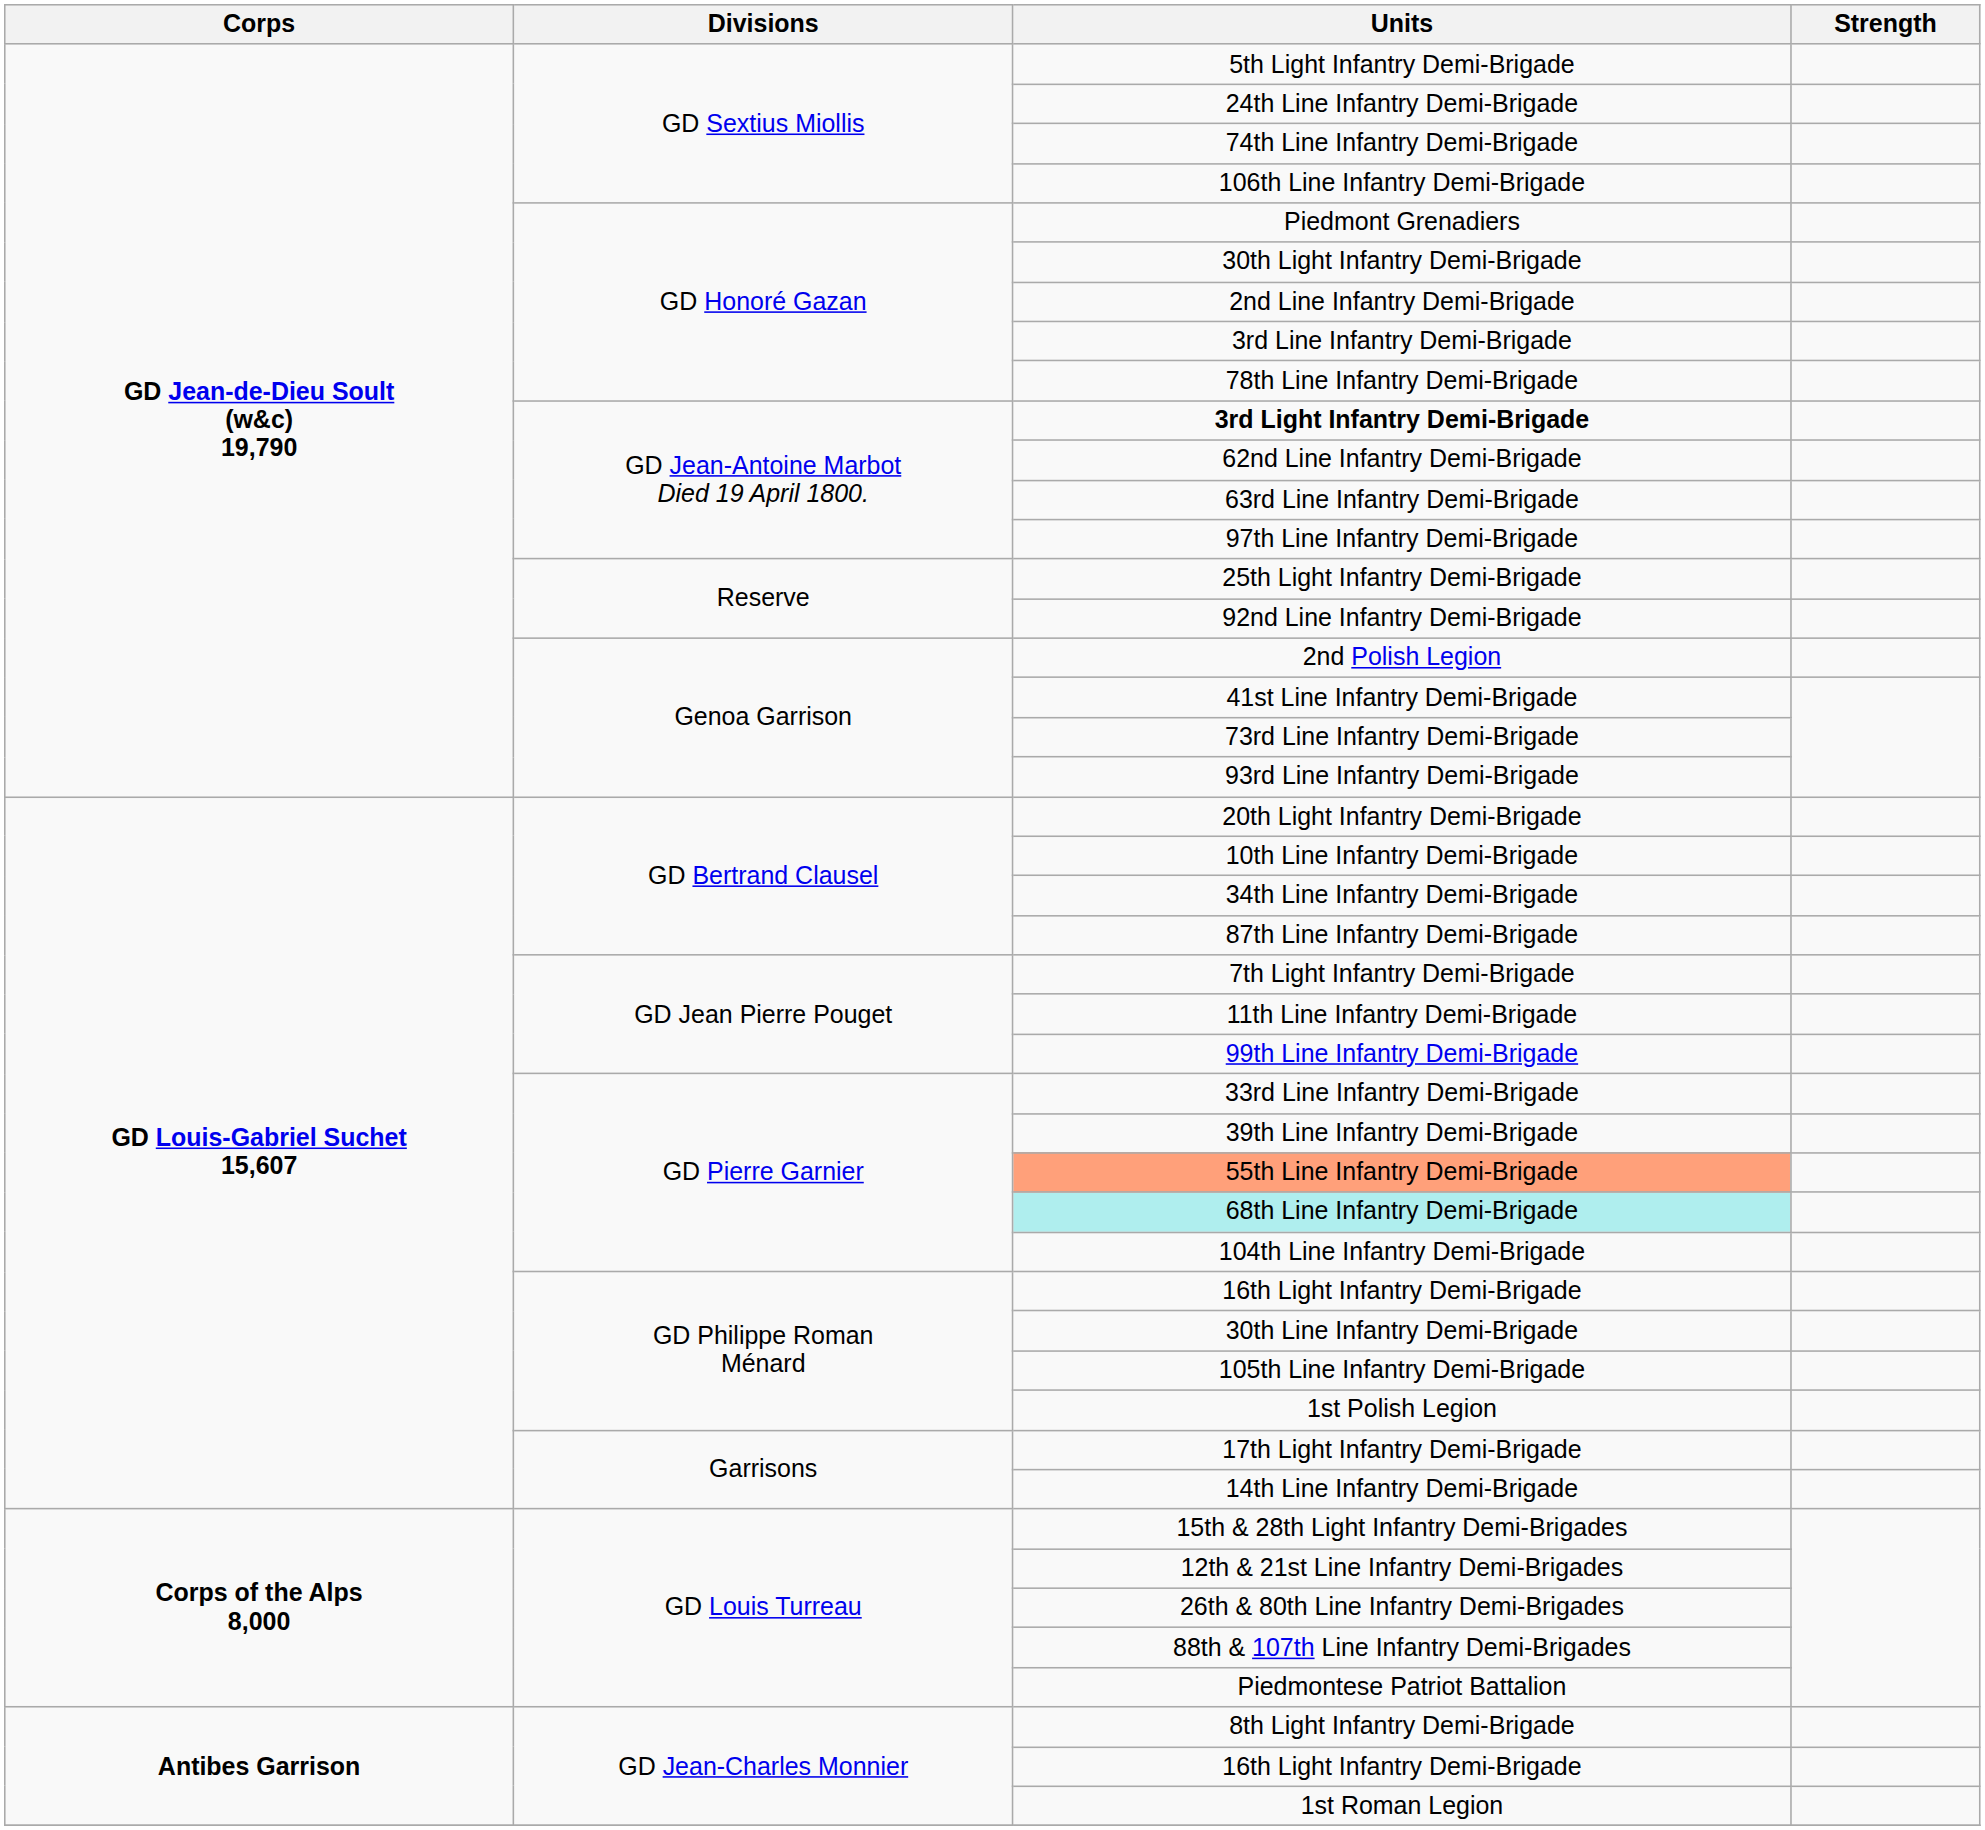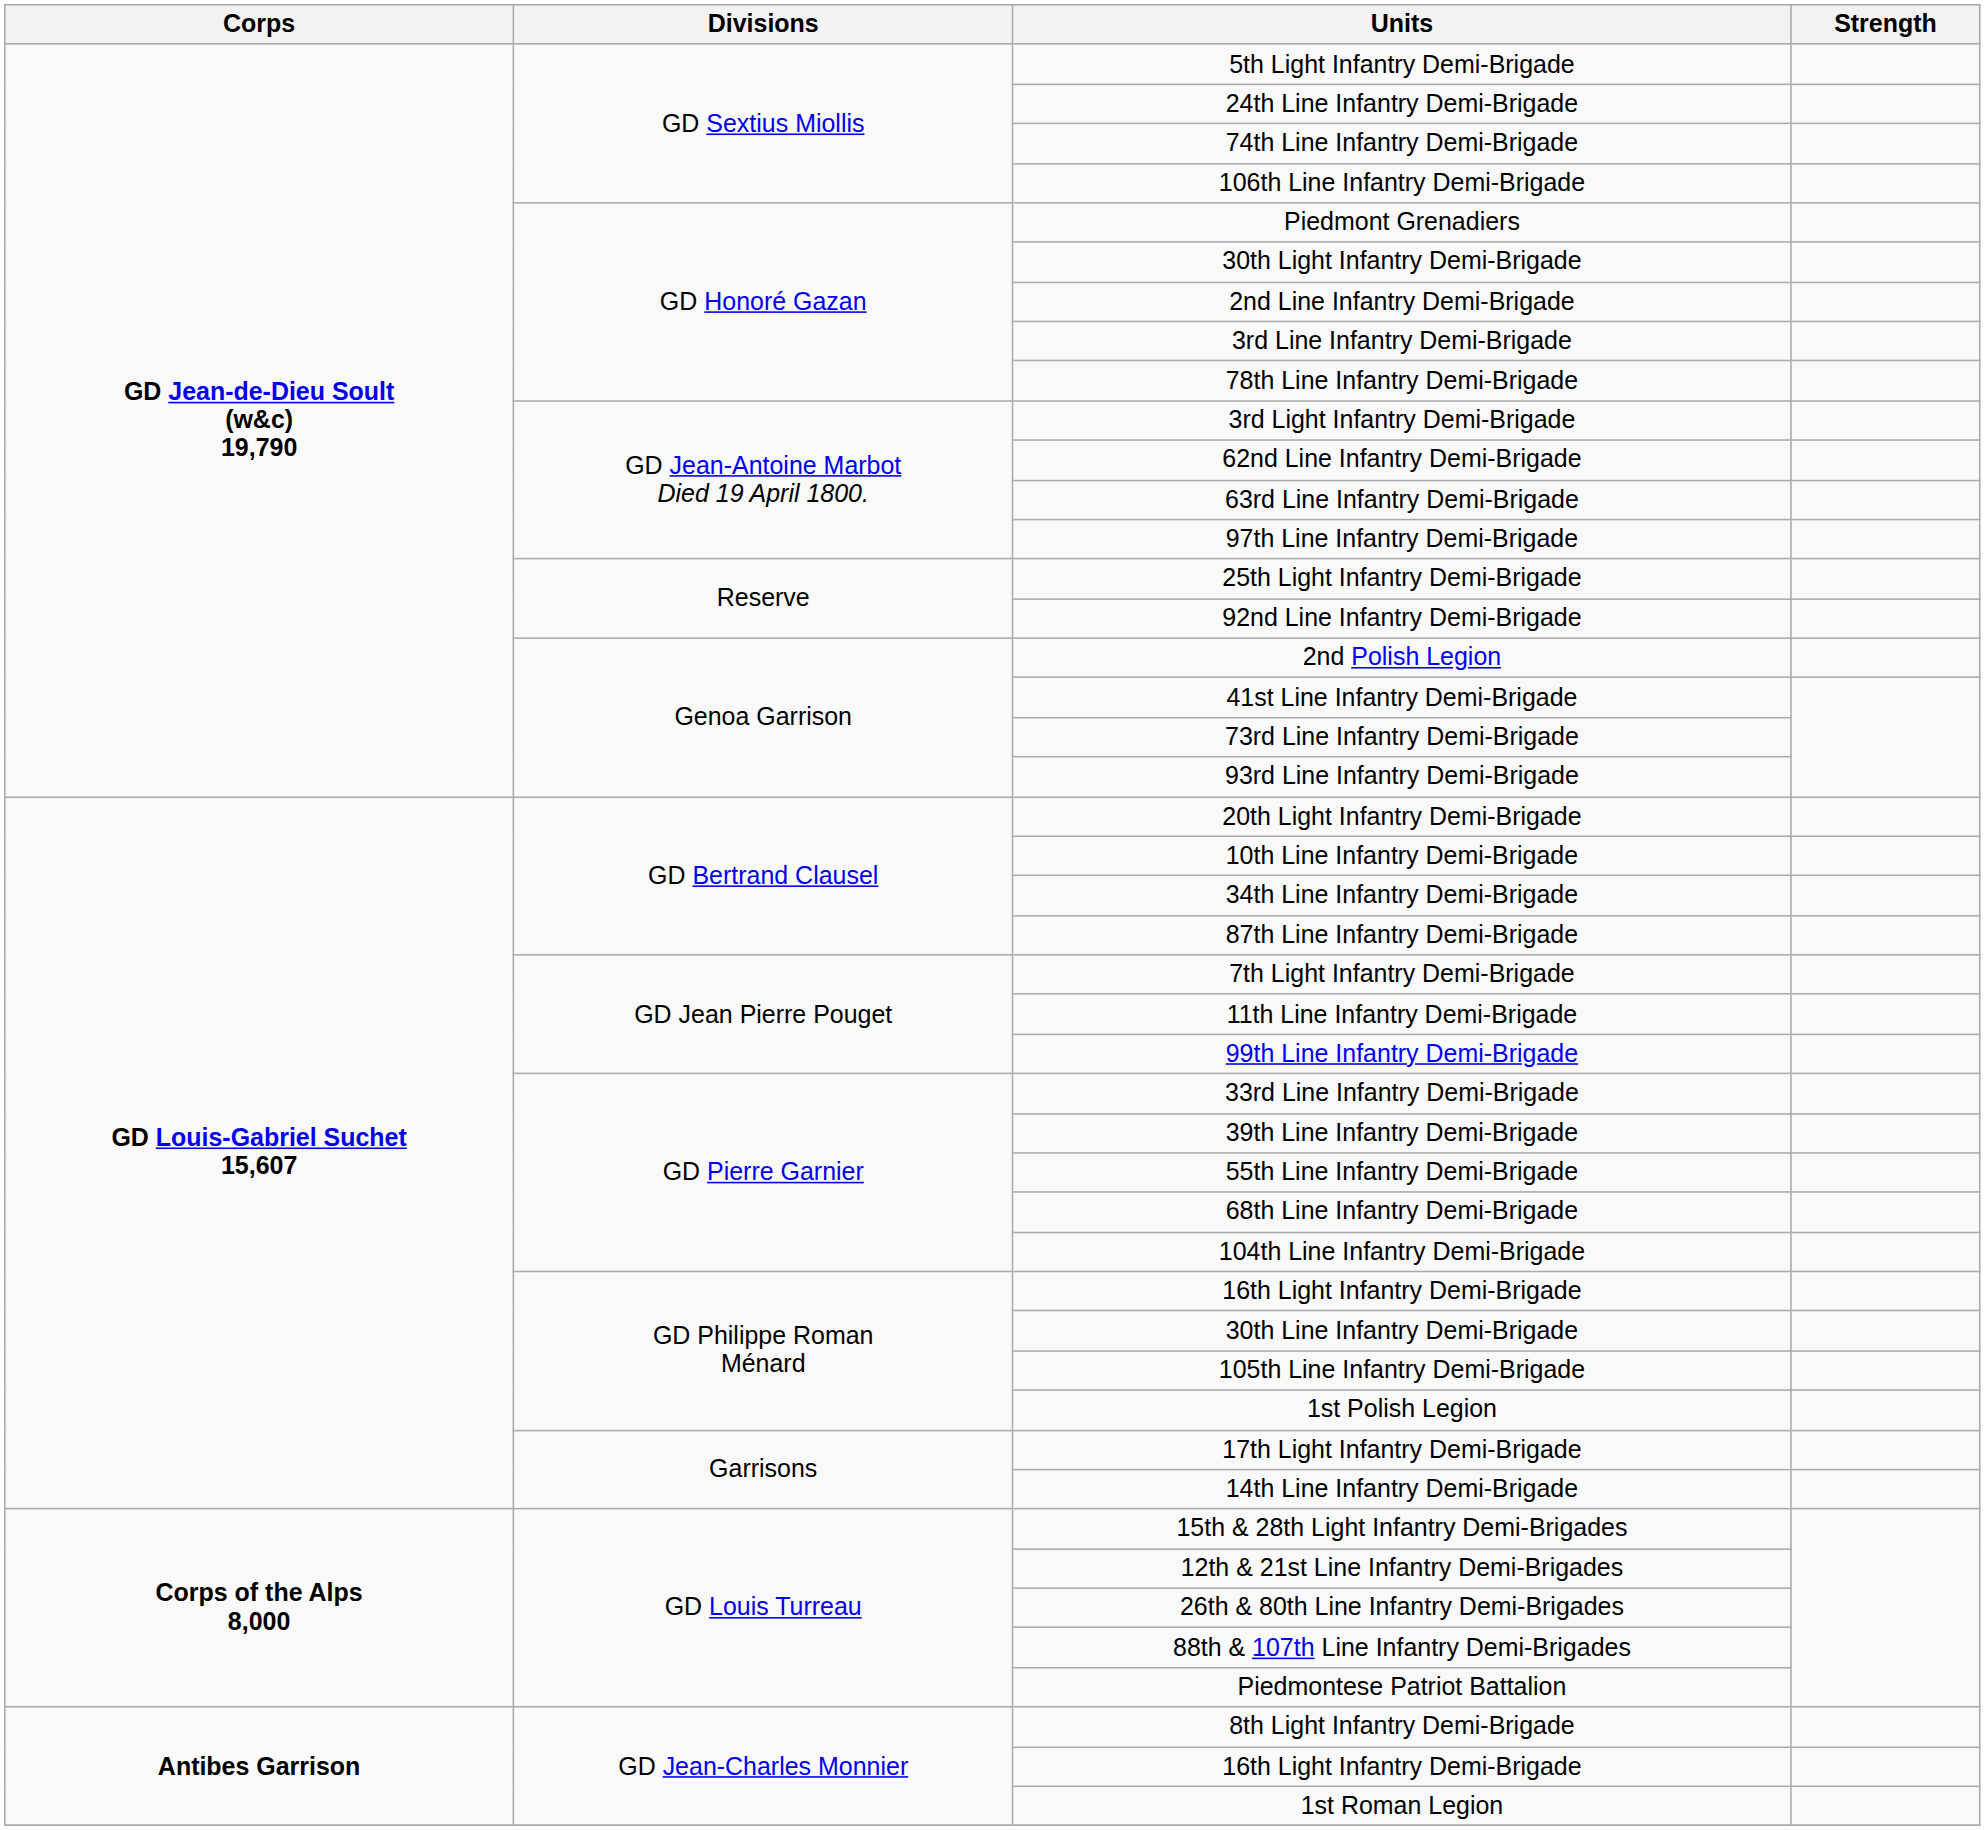(1402, 420) bold -> (1402, 420) normal
(1402, 1172) lightsalmon background -> (1402, 1172) no background
(1402, 1211) paleturquoise background -> (1402, 1211) no background
